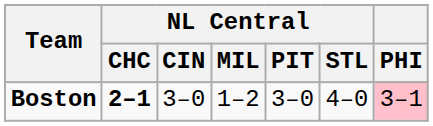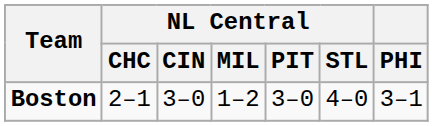(129, 102) bold -> (129, 102) normal
(401, 102) pink background -> (401, 102) no background
